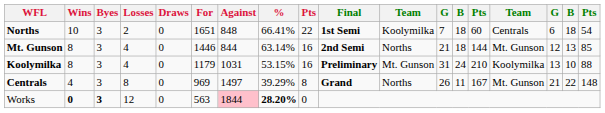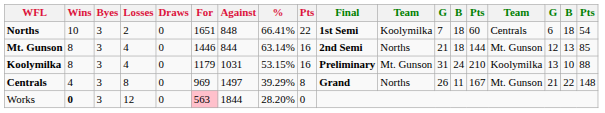(99, 99) bold -> (99, 99) normal
(202, 99) no background -> (202, 99) pink background
(231, 99) pink background -> (231, 99) no background
(279, 99) bold -> (278, 99) normal
